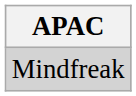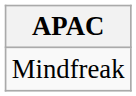(68, 68) lightgrey background -> (68, 68) no background
